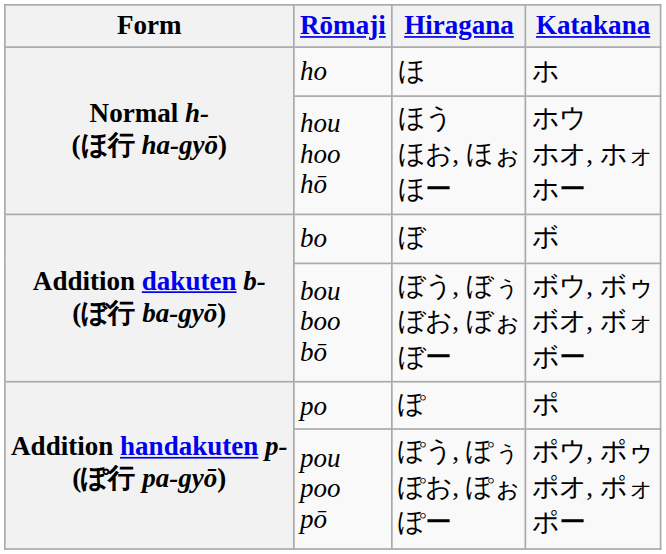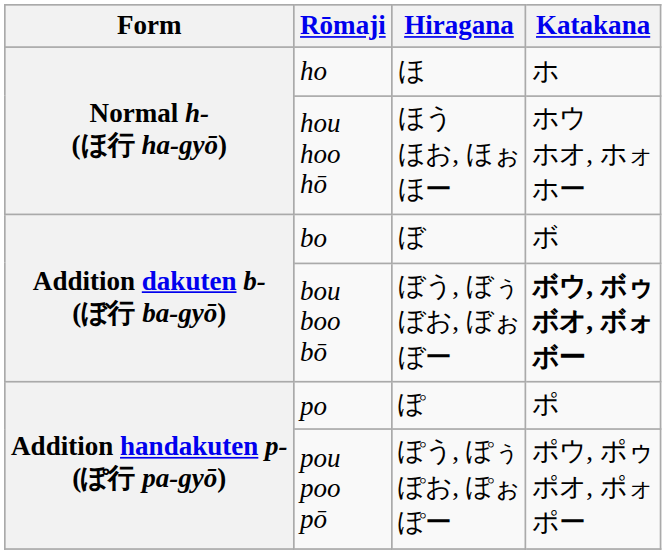(593, 320) normal -> (593, 320) bold
